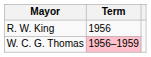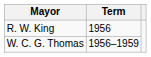(114, 44) pink background -> (114, 44) no background
